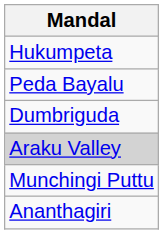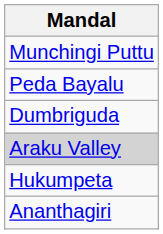(61, 52) Hukumpeta -> (82, 52) Munchingi Puttu
(82, 180) Munchingi Puttu -> (61, 180) Hukumpeta
